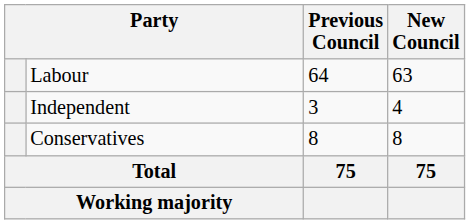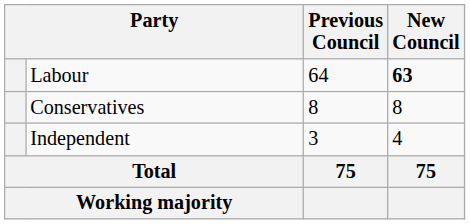(402, 75) normal -> (402, 75) bold
rows swapped: (87, 139) <-> (80, 107)
